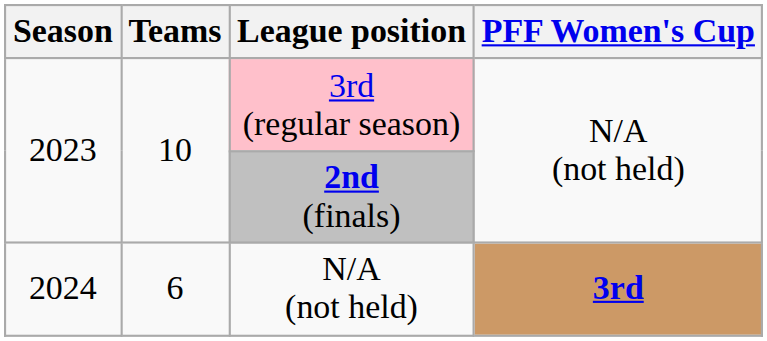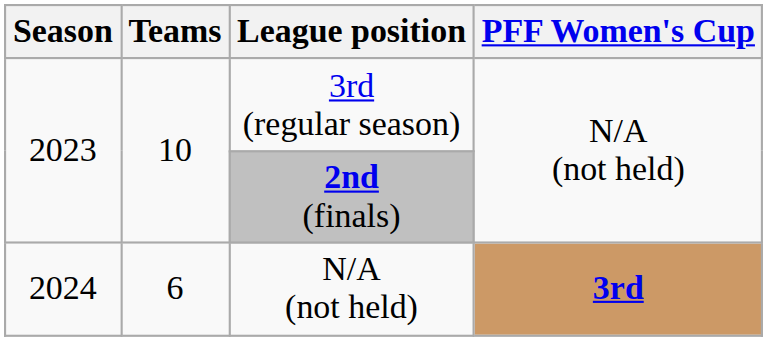(352, 104) pink background -> (352, 104) no background
